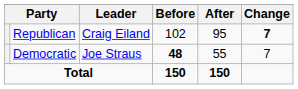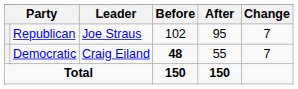(116, 34) Craig Eiland -> (112, 34) Joe Straus
(267, 34) bold -> (267, 34) normal
(112, 53) Joe Straus -> (116, 53) Craig Eiland
